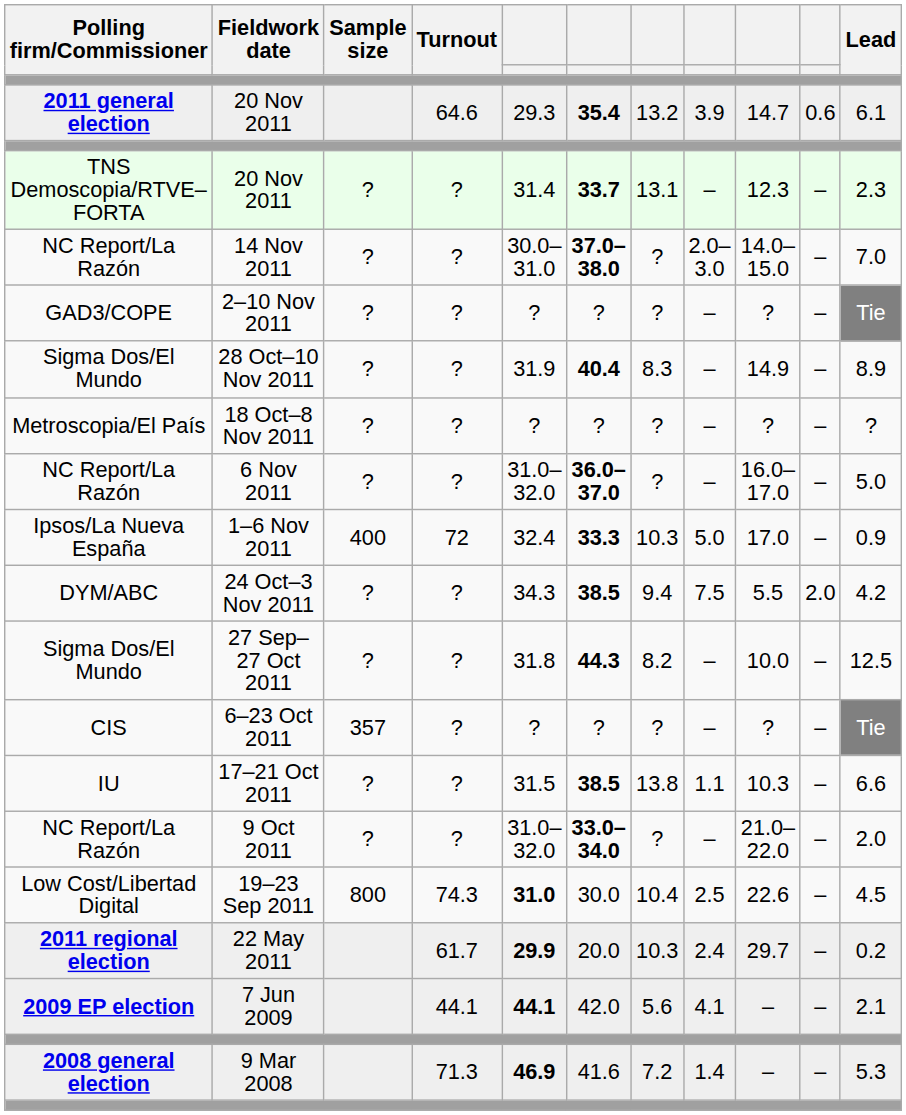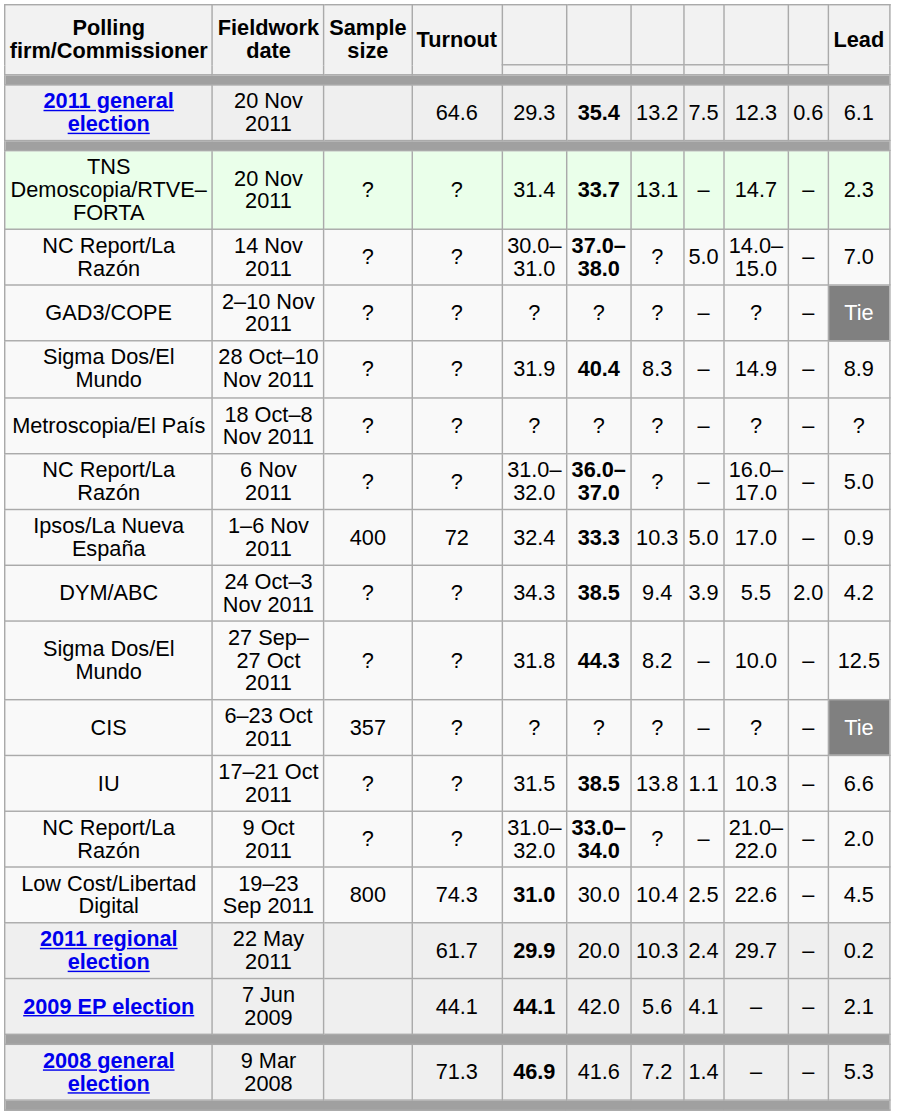(710, 112) 3.9 -> (704, 112) 7.5
(768, 112) 14.7 -> (756, 112) 12.3
(768, 190) 12.3 -> (756, 190) 14.7
(710, 257) 2.0– 3.0 -> (704, 257) 5.0
(710, 592) 7.5 -> (704, 592) 3.9
